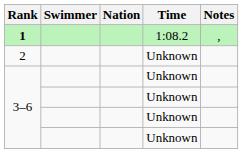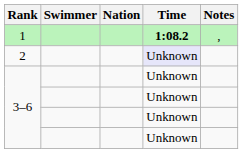(23, 35) bold -> (23, 35) normal
(172, 35) normal -> (172, 35) bold
(172, 55) no background -> (172, 55) lavender background
